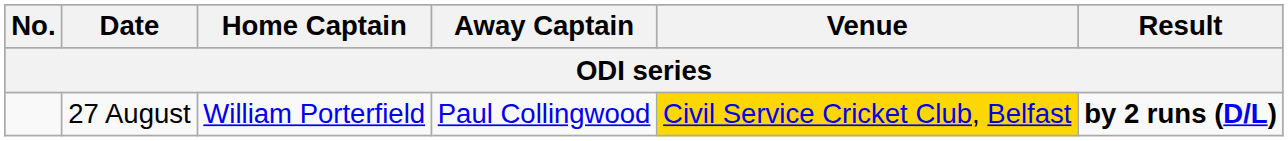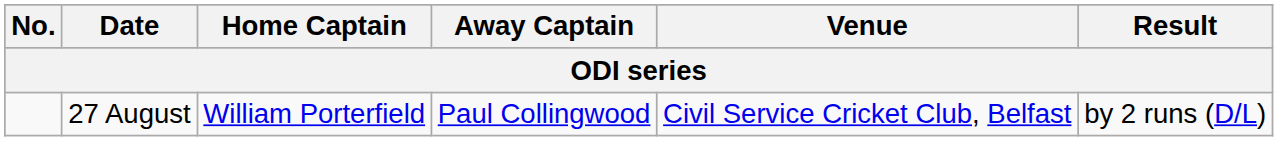(867, 113) gold background -> (867, 113) no background
(1180, 113) bold -> (1175, 113) normal
